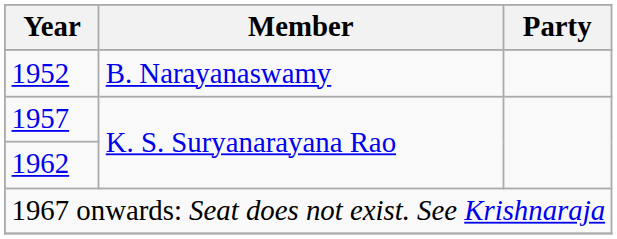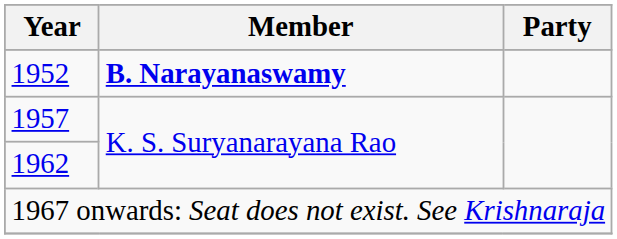(218, 73) normal -> (226, 73) bold
